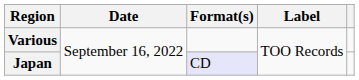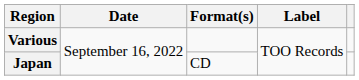(200, 63) lavender background -> (200, 63) no background
